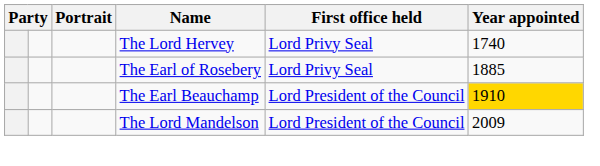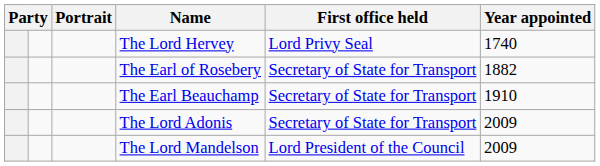(321, 69) Lord Privy Seal -> (372, 69) Secretary of State for Transport
(489, 69) 1885 -> (500, 69) 1882
(367, 95) Lord President of the Council -> (372, 95) Secretary of State for Transport
(489, 95) gold background -> (500, 95) no background
+ row: (176, 122)
